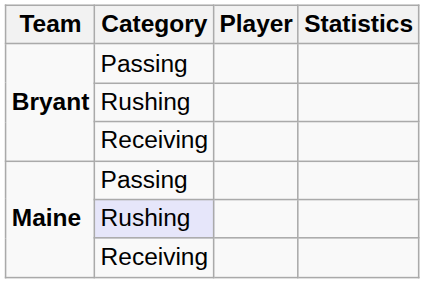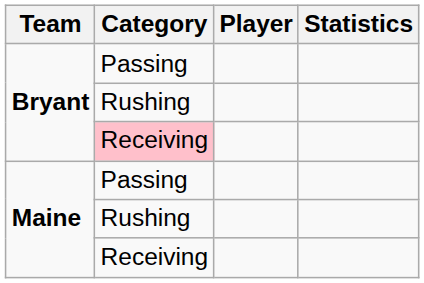(154, 140) no background -> (154, 140) pink background
(146, 218) lavender background -> (146, 218) no background
